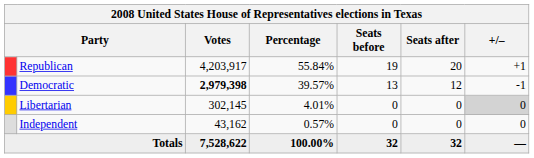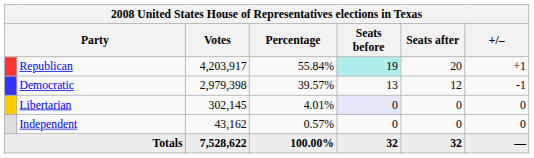(392, 66) no background -> (392, 66) paleturquoise background
(223, 86) bold -> (223, 86) normal
(395, 105) no background -> (395, 105) lavender background
(523, 105) lightgrey background -> (523, 105) no background
